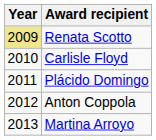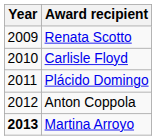(23, 37) khaki background -> (23, 37) no background
(23, 124) normal -> (23, 124) bold
